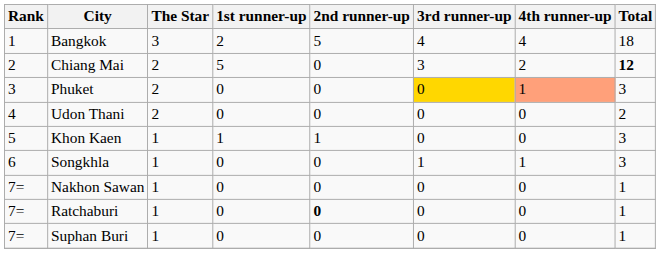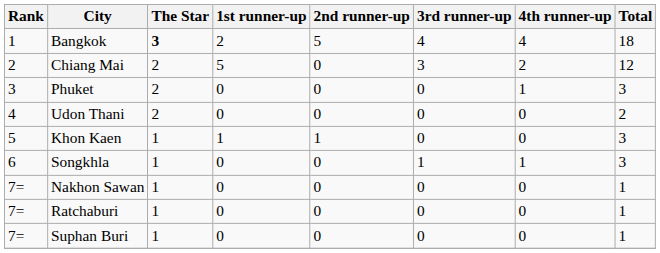(155, 41) normal -> (155, 41) bold
(626, 65) bold -> (626, 65) normal
(421, 89) gold background -> (421, 89) no background
(522, 89) lightsalmon background -> (522, 89) no background
(317, 211) bold -> (317, 211) normal
